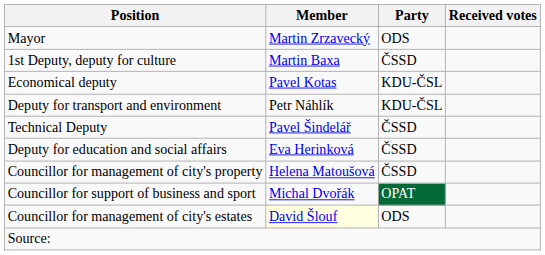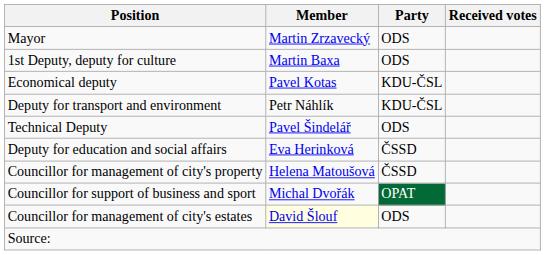(399, 60) ČSSD -> (395, 60) ODS
(399, 127) ČSSD -> (395, 127) ODS
